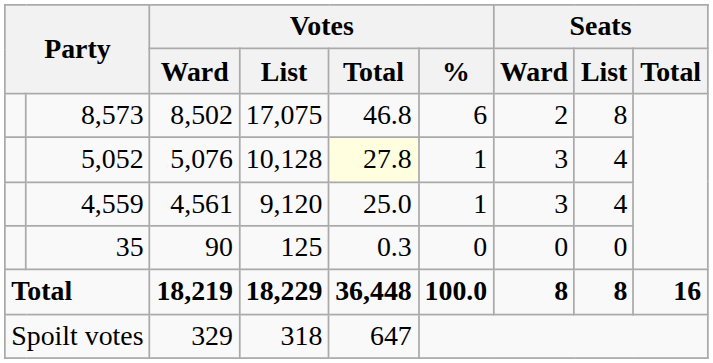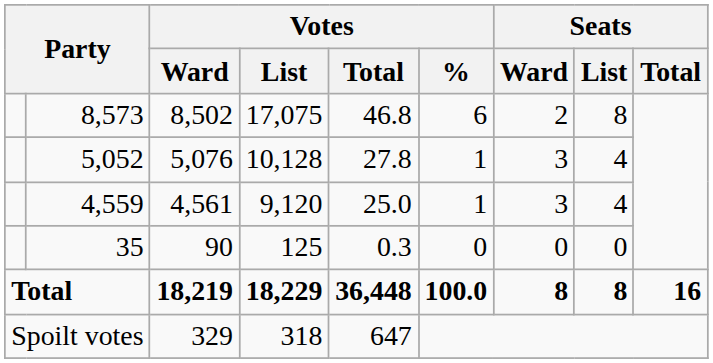(387, 159) lightyellow background -> (387, 159) no background
